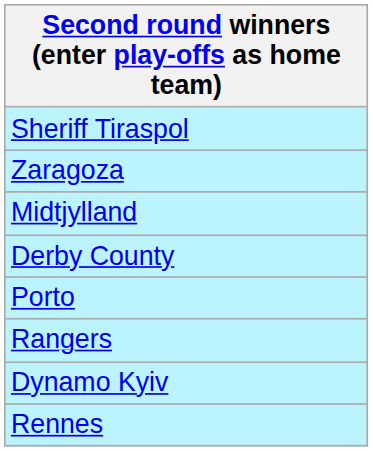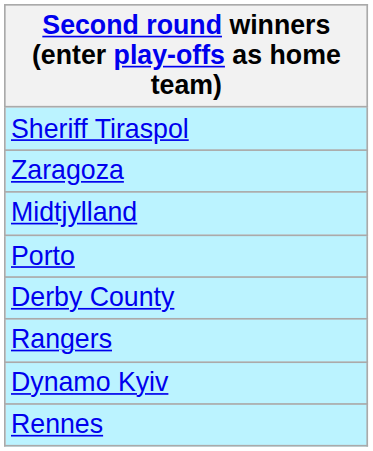(93, 255) Derby County -> (43, 255) Porto
(43, 297) Porto -> (93, 297) Derby County
